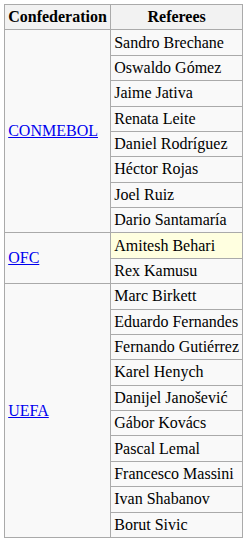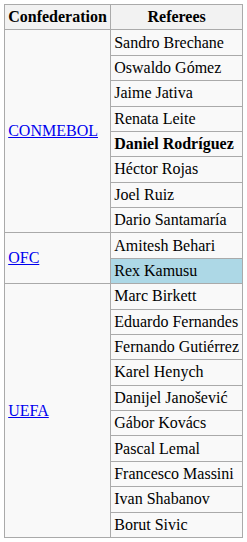(171, 144) normal -> (174, 144) bold
(165, 245) lightyellow background -> (165, 245) no background
(156, 270) no background -> (156, 270) lightblue background
